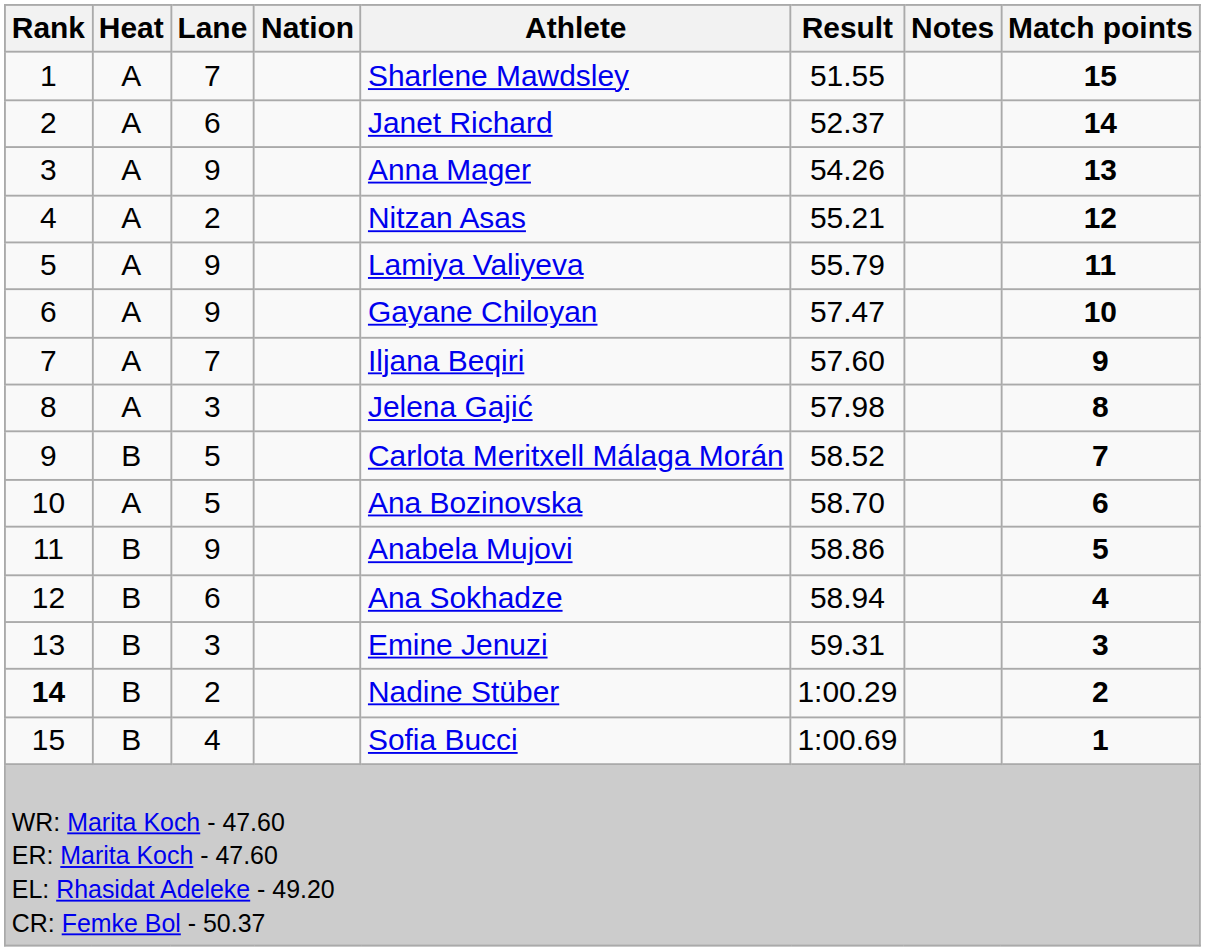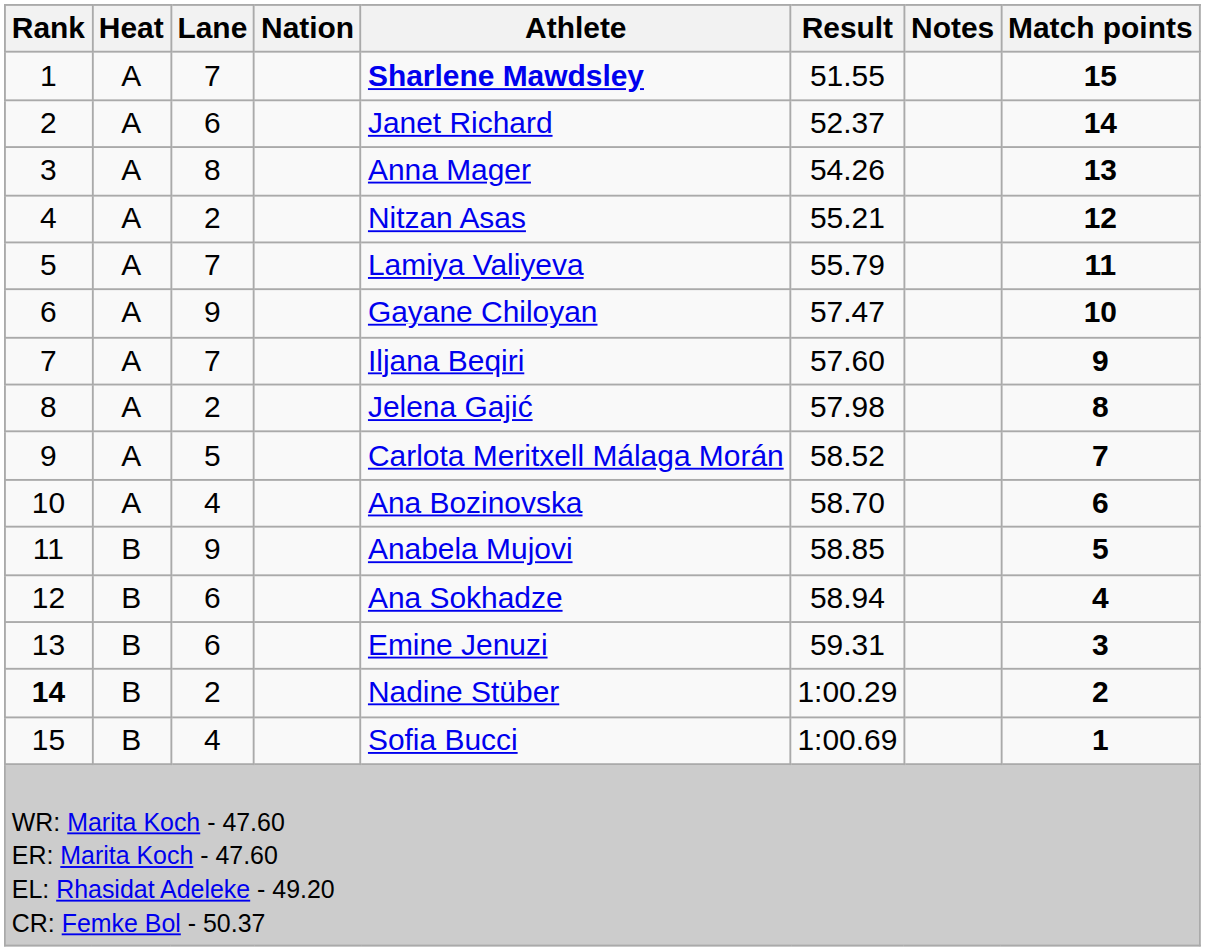(498, 75) normal -> (506, 75) bold
(212, 170) 9 -> (212, 170) 8
(212, 265) 9 -> (212, 265) 7
(212, 407) 3 -> (212, 407) 2
(131, 455) B -> (131, 455) A
(212, 502) 5 -> (212, 502) 4
(847, 550) 58.86 -> (847, 550) 58.85
(212, 645) 3 -> (212, 645) 6
